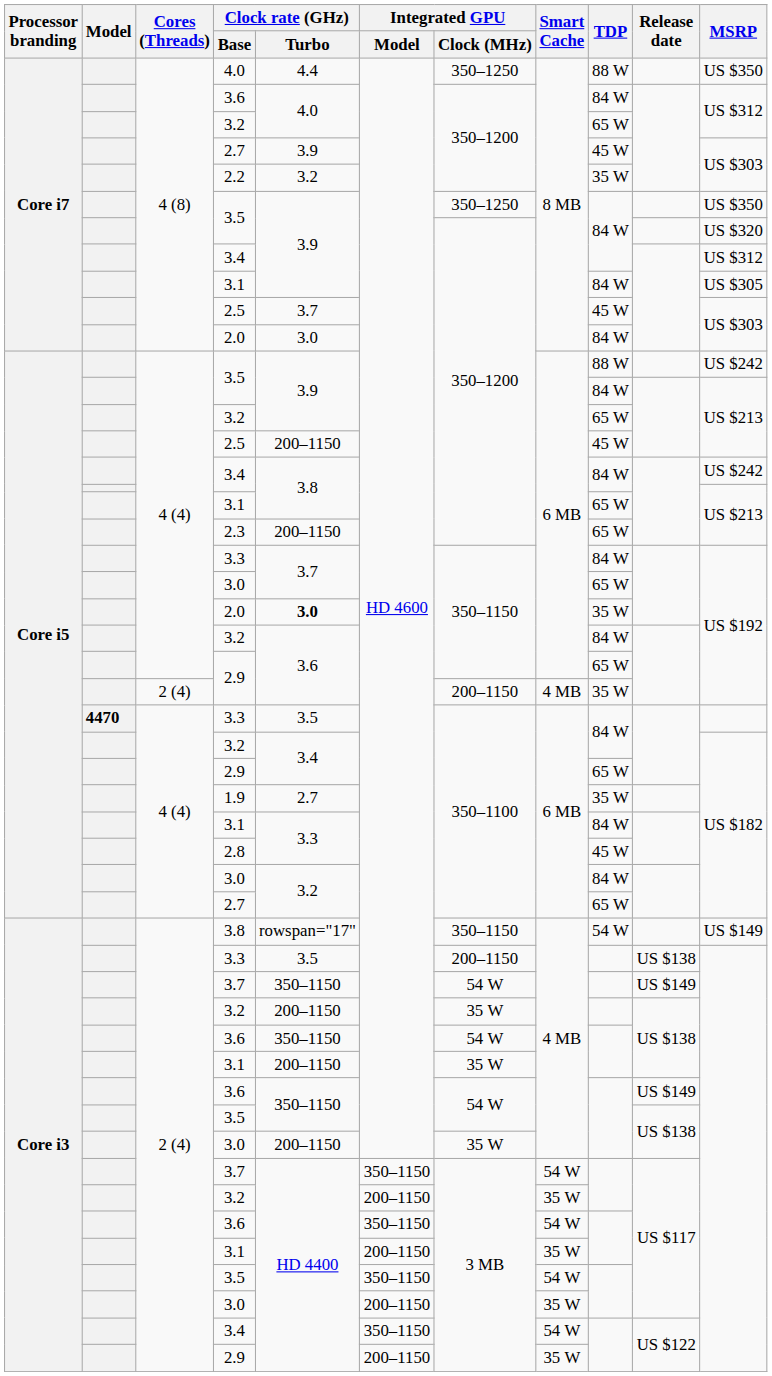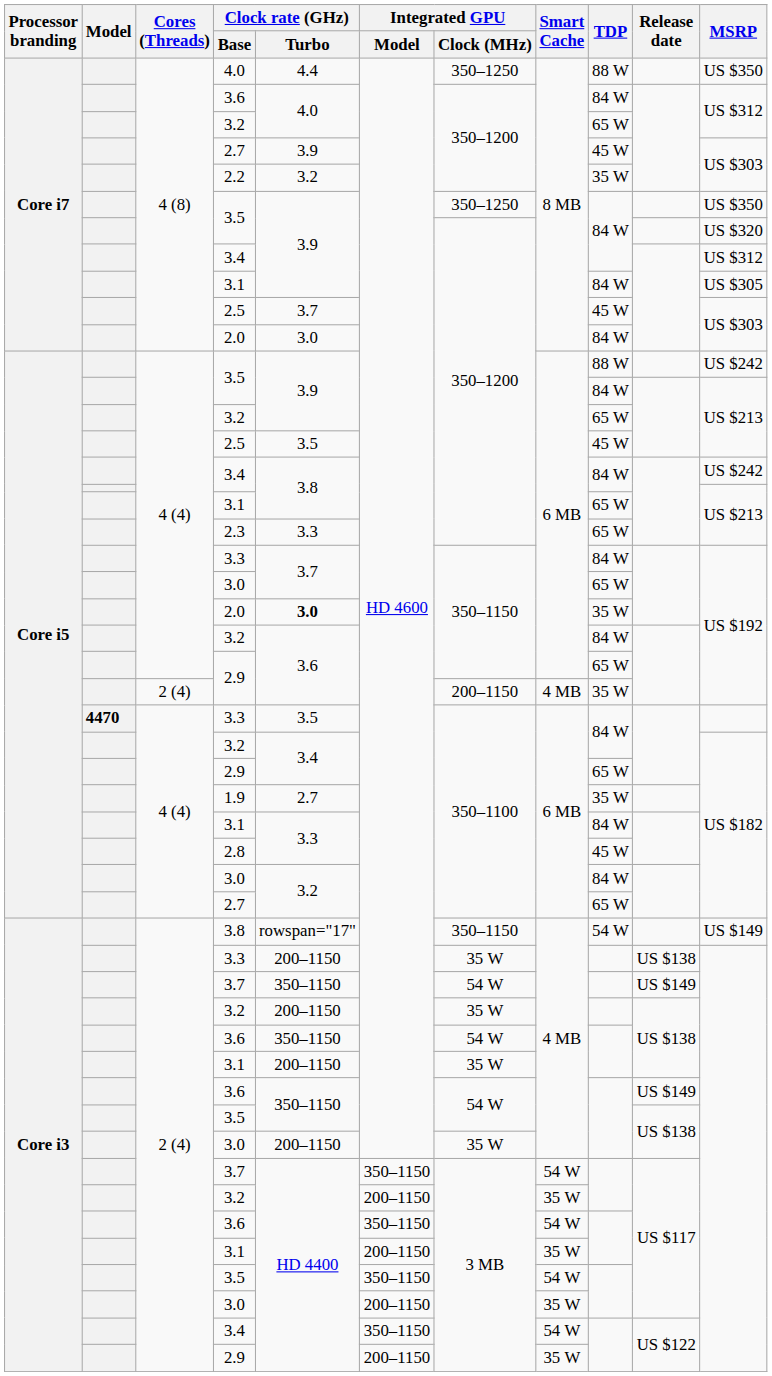(307, 444) 200–1150 -> (307, 444) 3.5
(307, 531) 200–1150 -> (307, 531) 3.3
(307, 958) 3.5 -> (307, 958) 200–1150
(485, 958) 200–1150 -> (485, 958) 35 W
